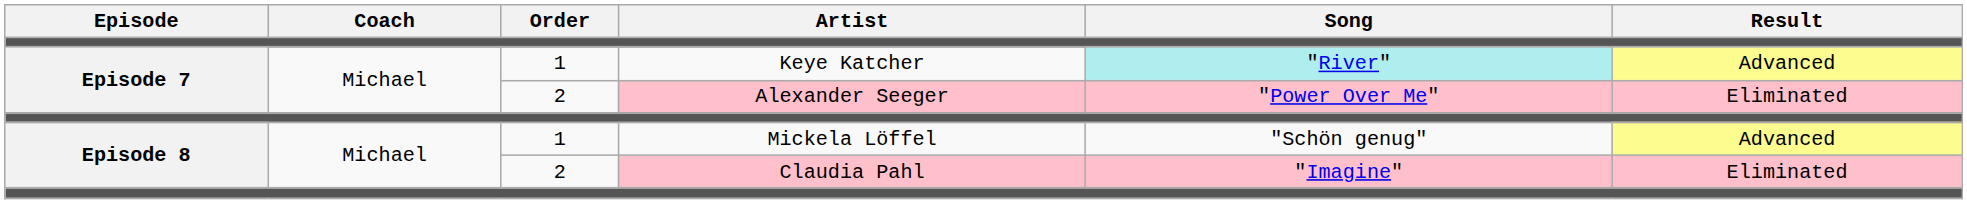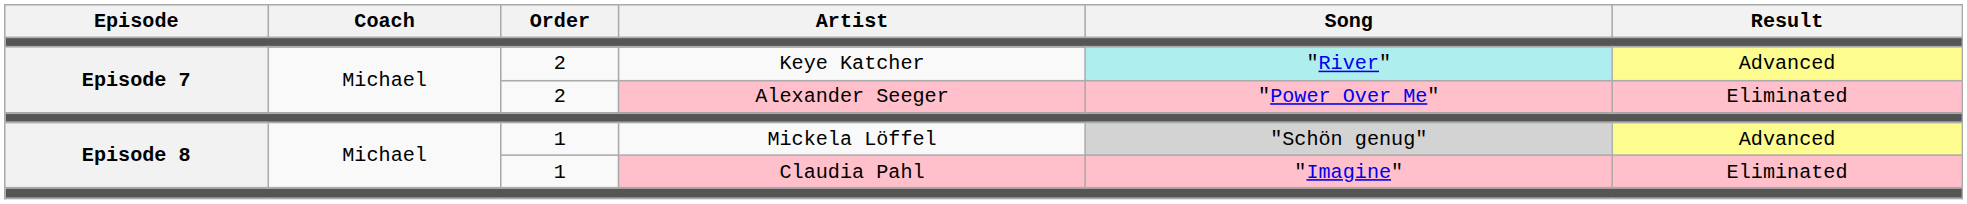(560, 64) 1 -> (560, 64) 2
(1349, 139) no background -> (1349, 139) lightgrey background
(560, 172) 2 -> (560, 172) 1
